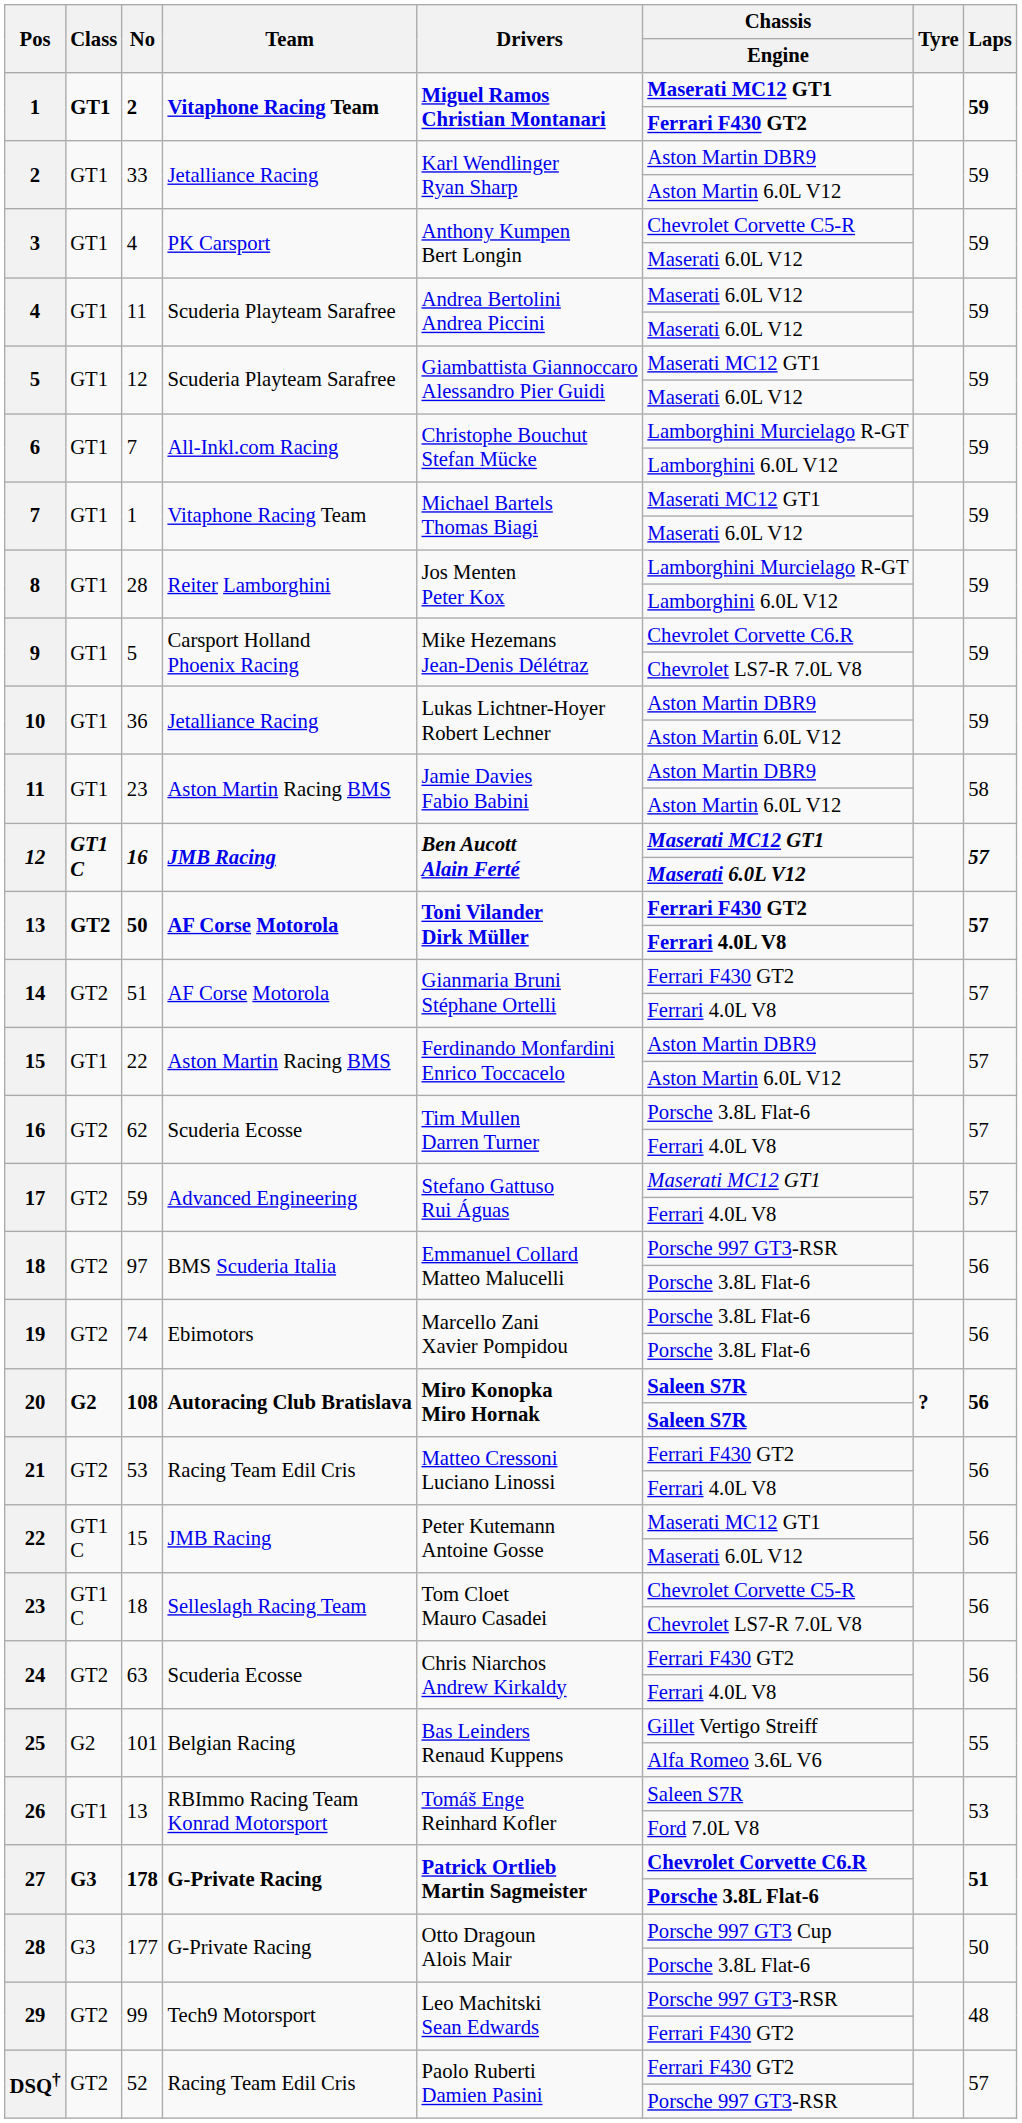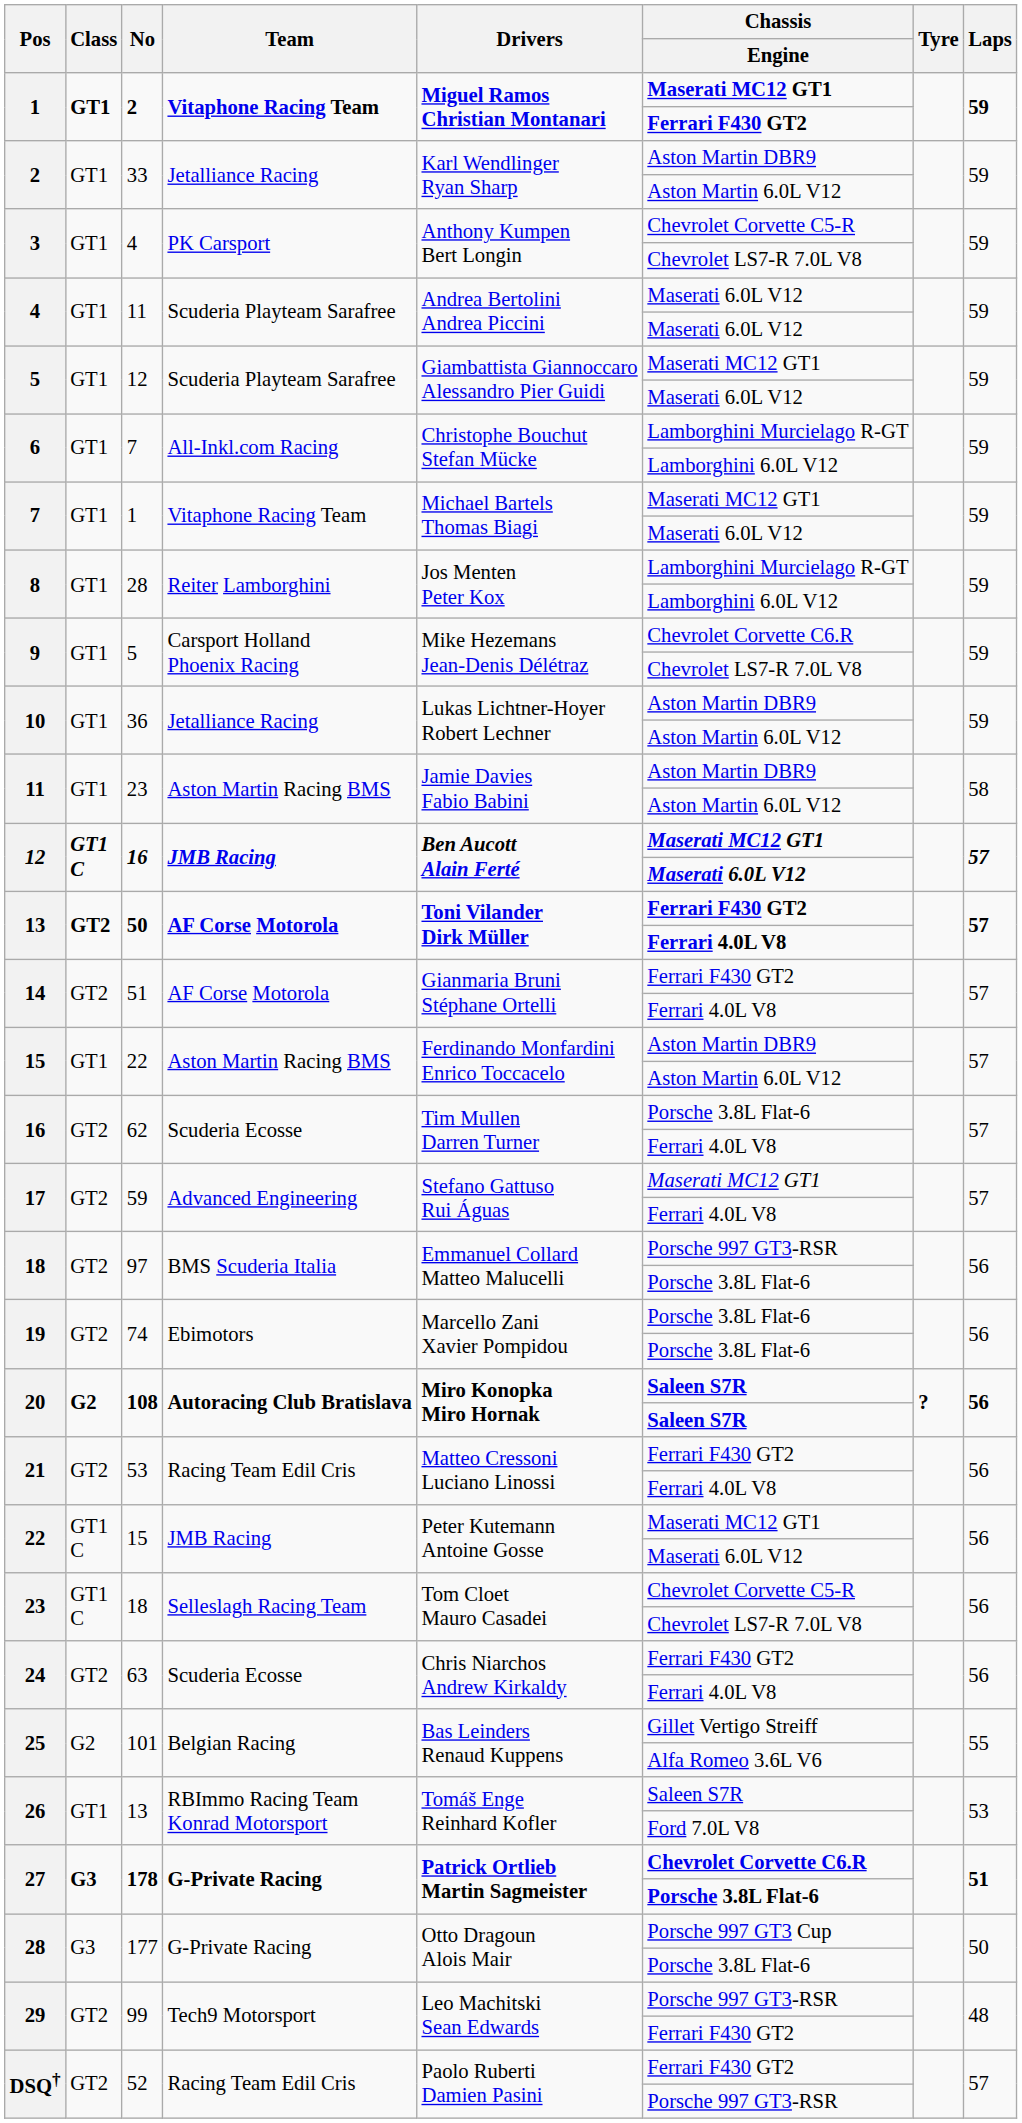(725, 260) Maserati 6.0L V12 -> (755, 260) Chevrolet LS7-R 7.0L V8
